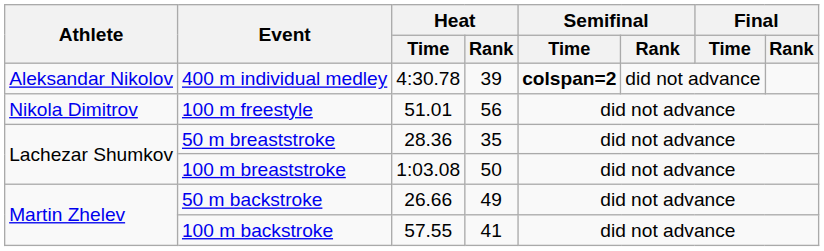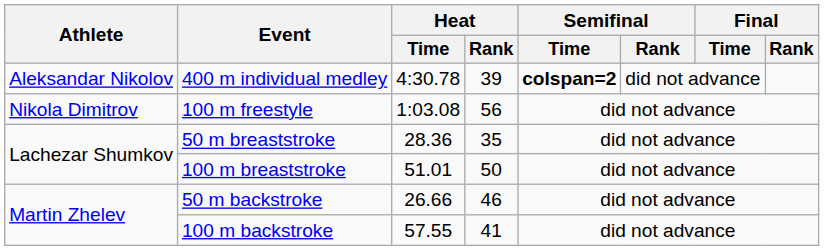(428, 109) 51.01 -> (428, 109) 1:03.08
(428, 170) 1:03.08 -> (428, 170) 51.01
(491, 200) 49 -> (491, 200) 46
